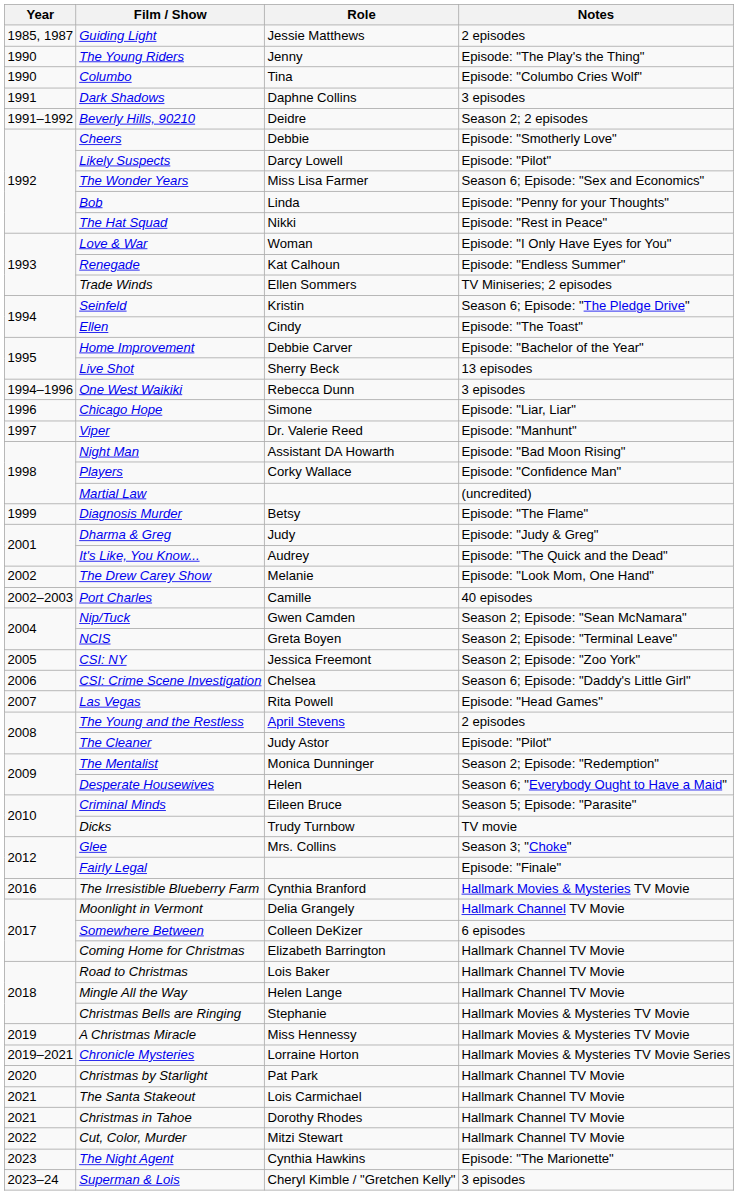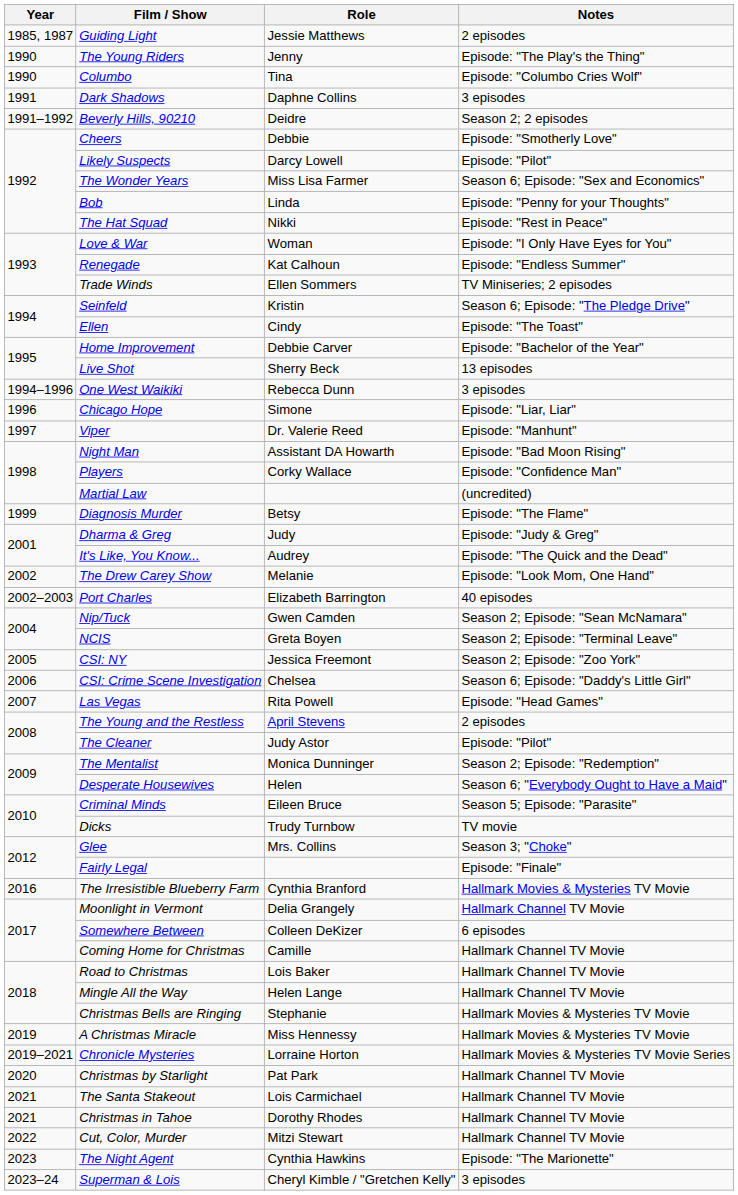(289, 597) Camille -> (327, 597) Elizabeth Barrington
(327, 951) Elizabeth Barrington -> (289, 951) Camille
